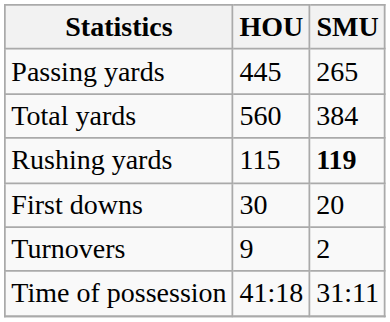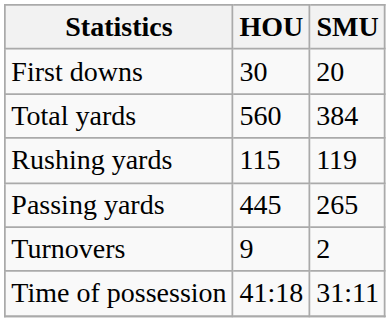rows swapped: (77, 204) <-> (88, 71)
(336, 159) bold -> (337, 159) normal
